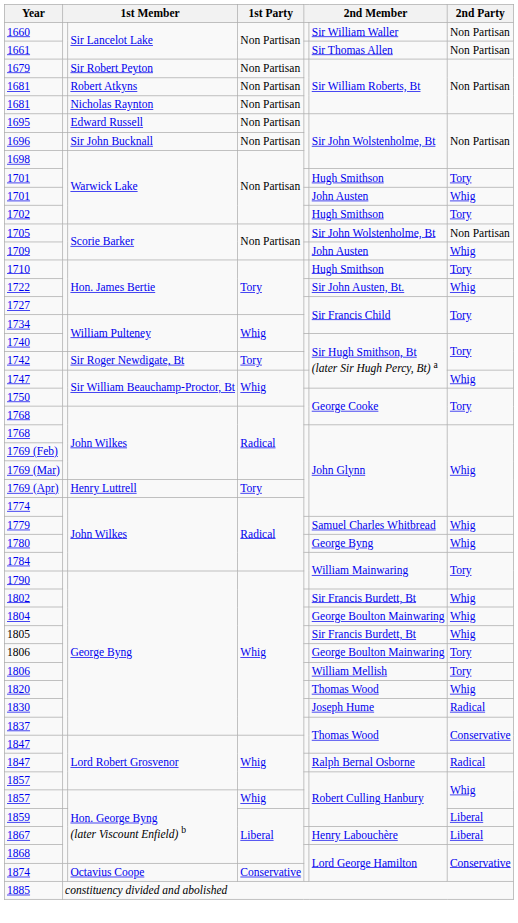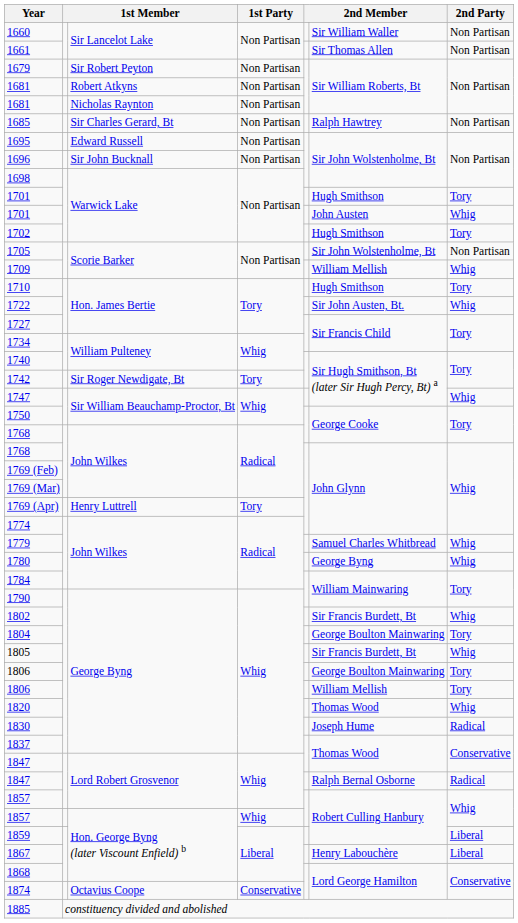+ row: (19, 123)
(340, 251) John Austen -> (349, 269) William Mellish
(463, 616) Whig -> (461, 634) Tory
